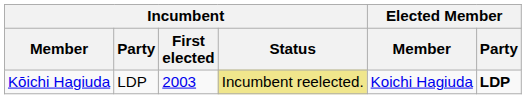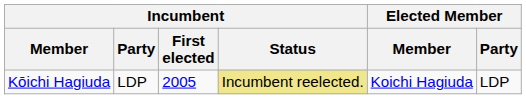(179, 81) 2003 -> (179, 81) 2005
(495, 81) bold -> (495, 81) normal
